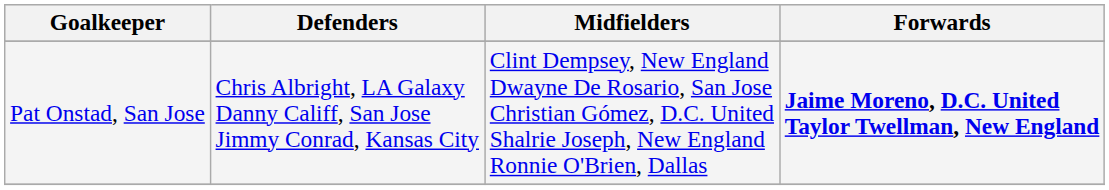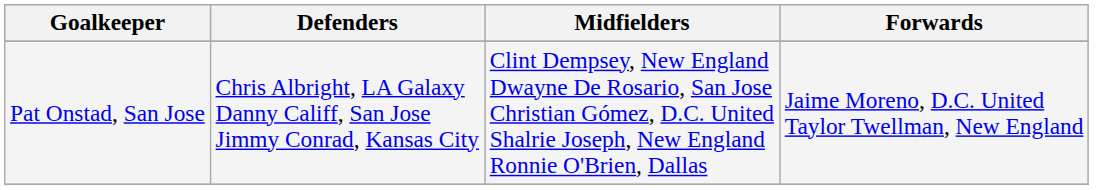(942, 112) bold -> (934, 112) normal
